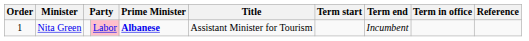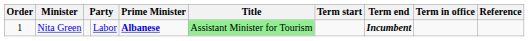(105, 28) pink background -> (105, 28) no background
(251, 28) no background -> (251, 28) lightgreen background
(388, 28) normal -> (389, 28) bold
